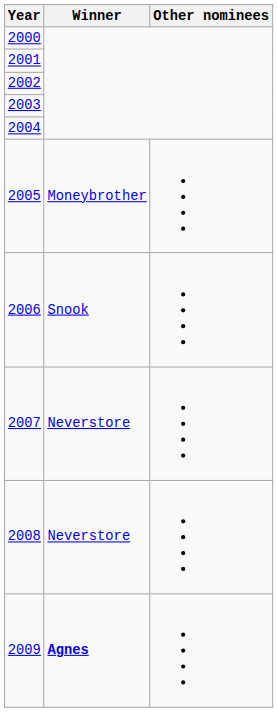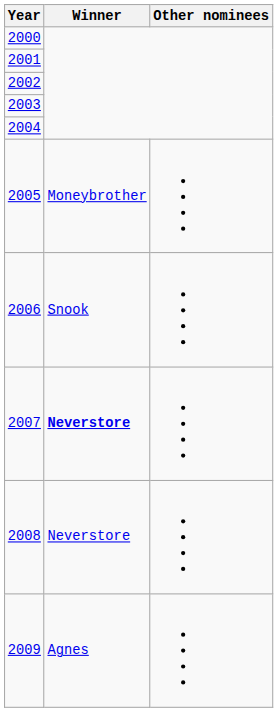(89, 423) normal -> (89, 423) bold
(68, 651) bold -> (68, 651) normal
